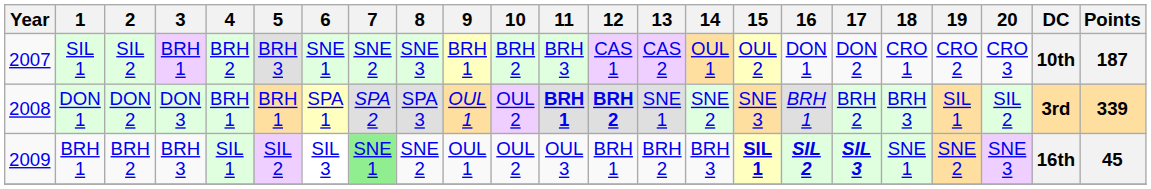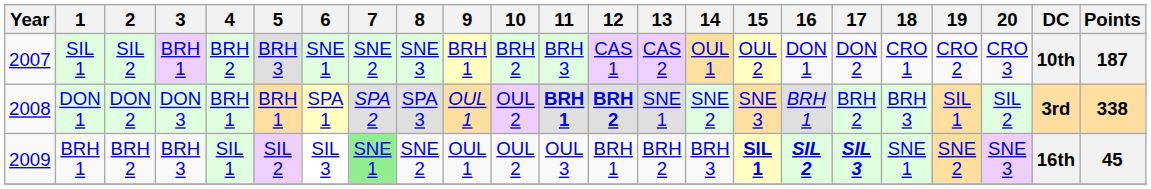(1112, 109) 339 -> (1112, 109) 338
